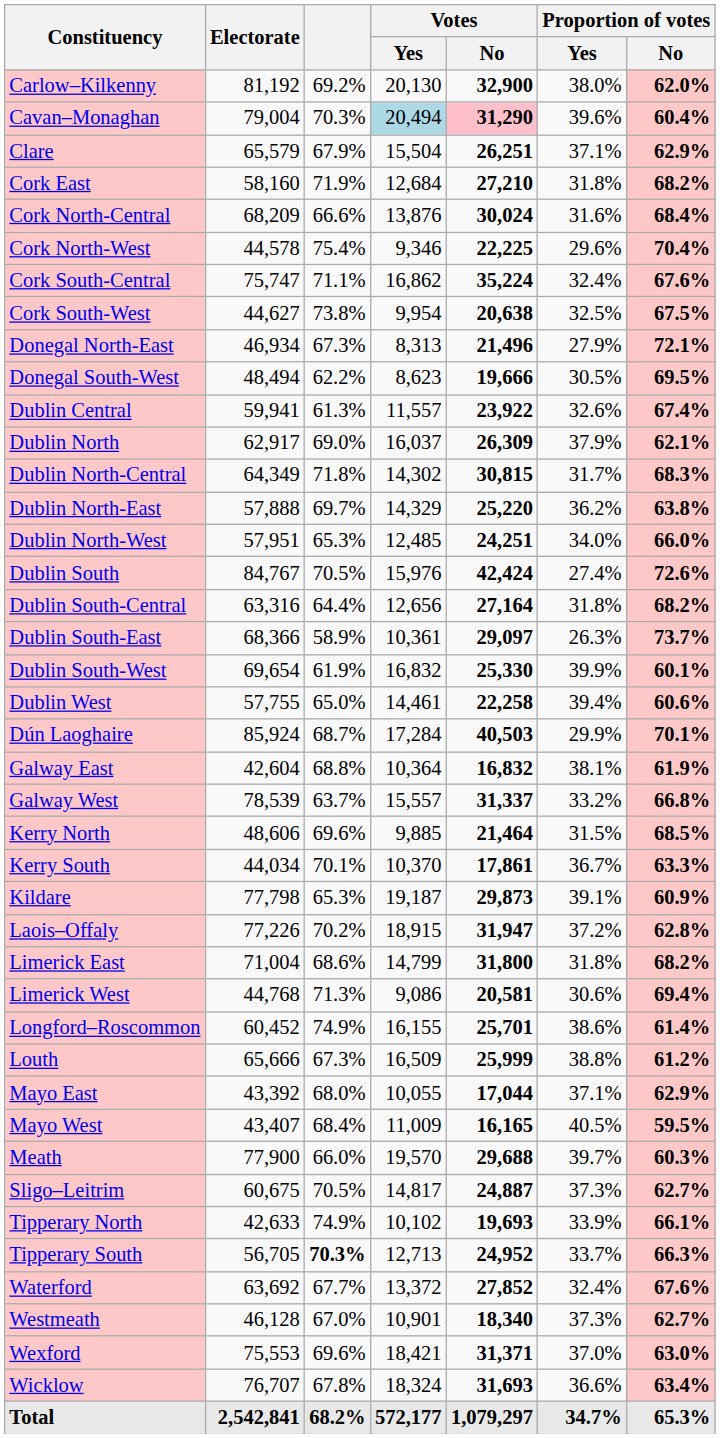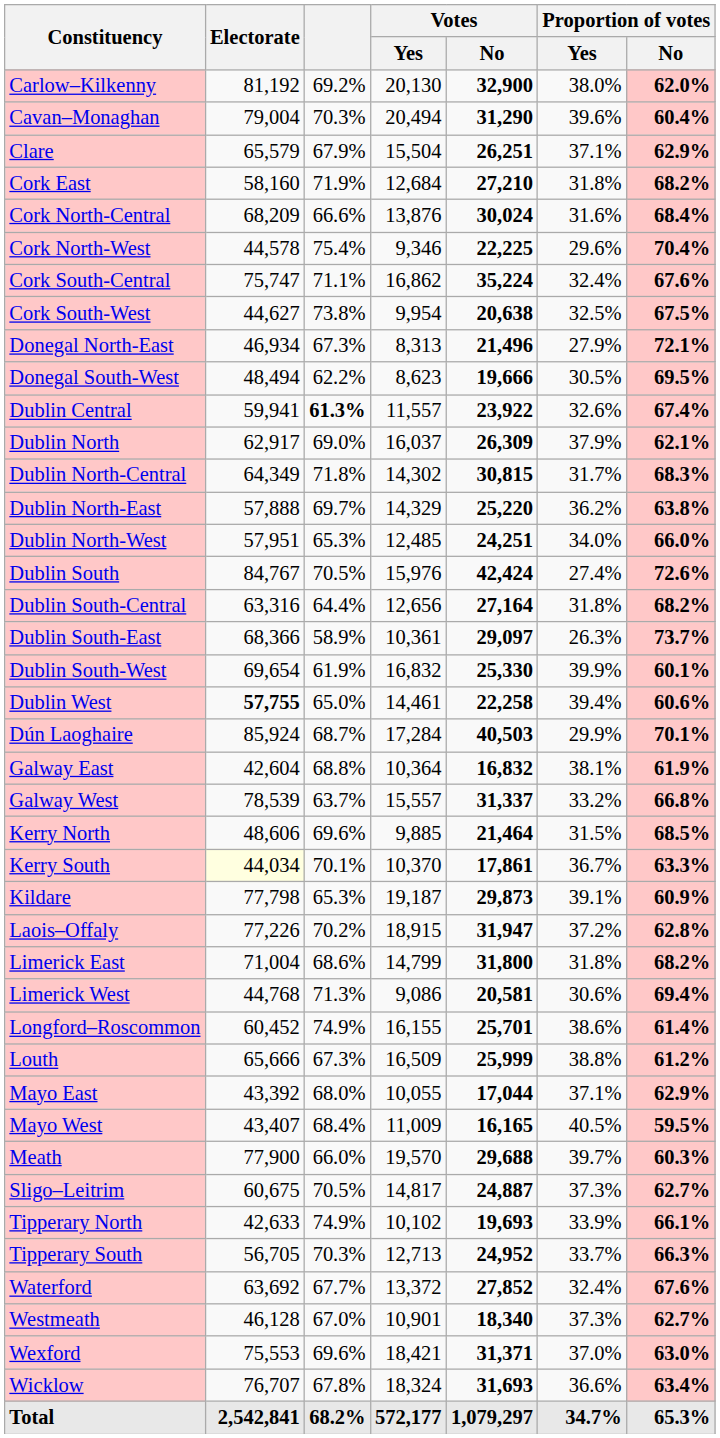(413, 118) lightblue background -> (413, 118) no background
(505, 118) pink background -> (505, 118) no background
(339, 410) normal -> (337, 410) bold
(272, 702) normal -> (272, 702) bold
(272, 865) no background -> (272, 865) lightyellow background
(337, 1254) bold -> (339, 1254) normal
